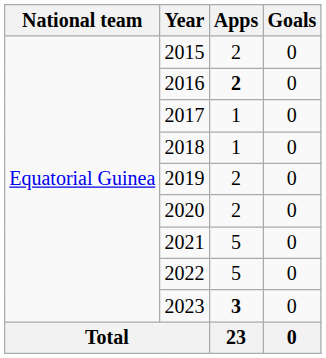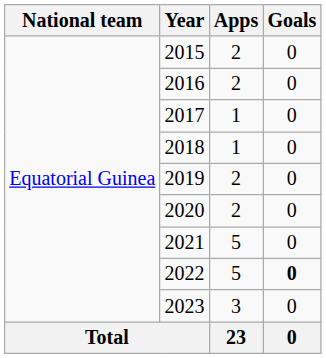(236, 83) bold -> (236, 83) normal
(292, 274) normal -> (292, 274) bold
(236, 305) bold -> (236, 305) normal
